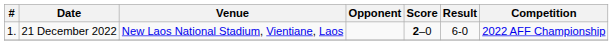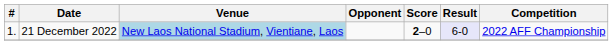(233, 31) no background -> (233, 31) lightblue background
(460, 31) no background -> (460, 31) lavender background
